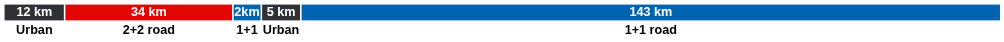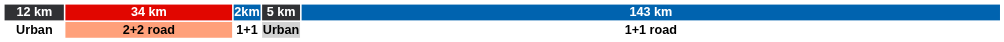(149, 29) no background -> (149, 29) lightsalmon background
(281, 29) no background -> (281, 29) lightgrey background
